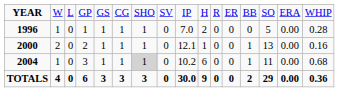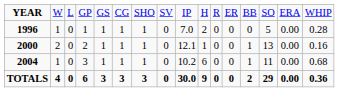(144, 62) lightgrey background -> (144, 62) no background
